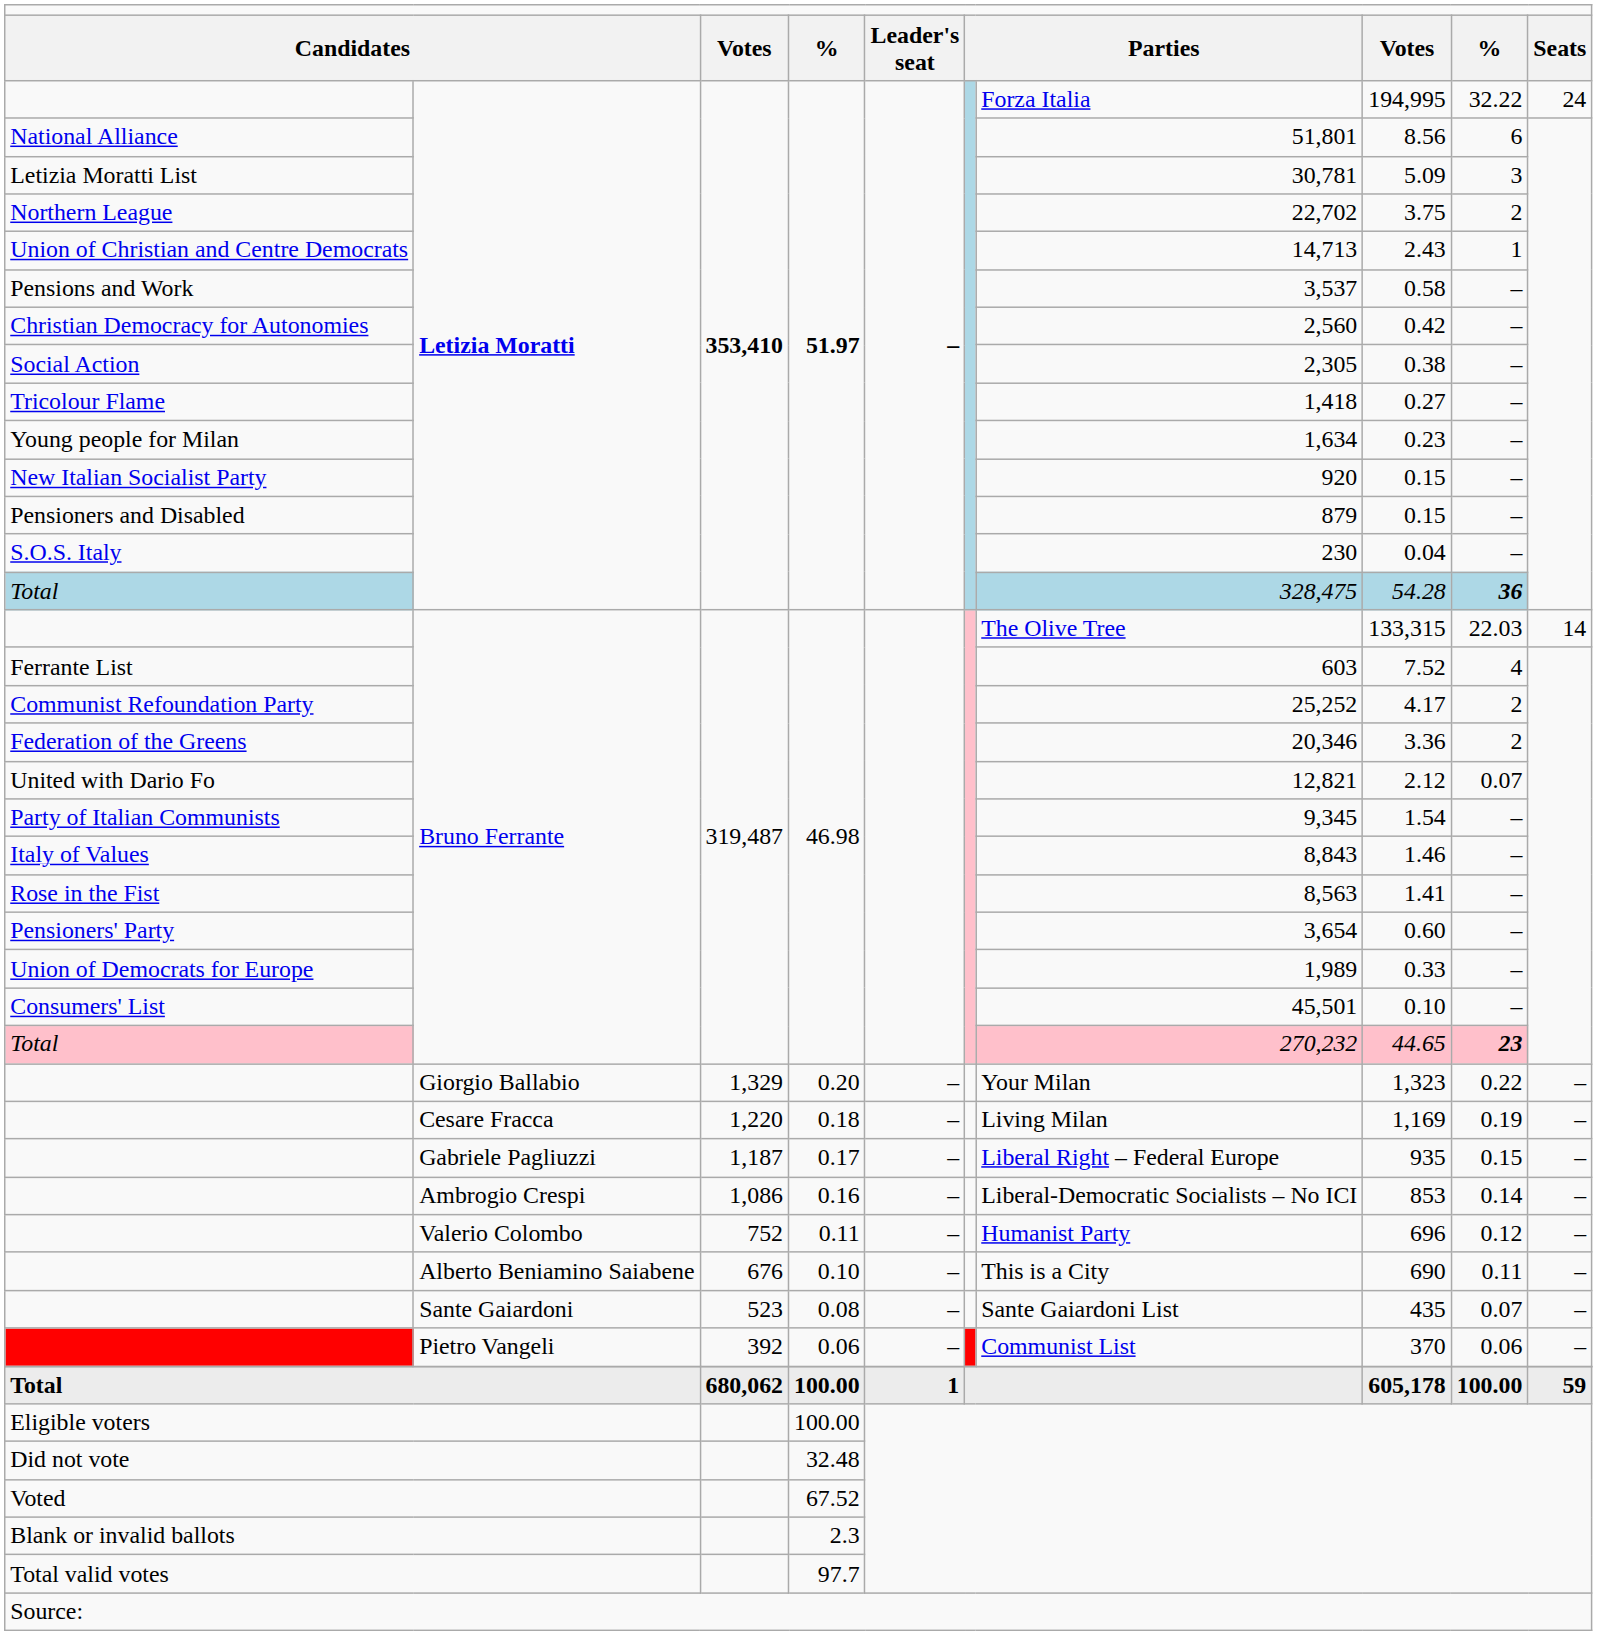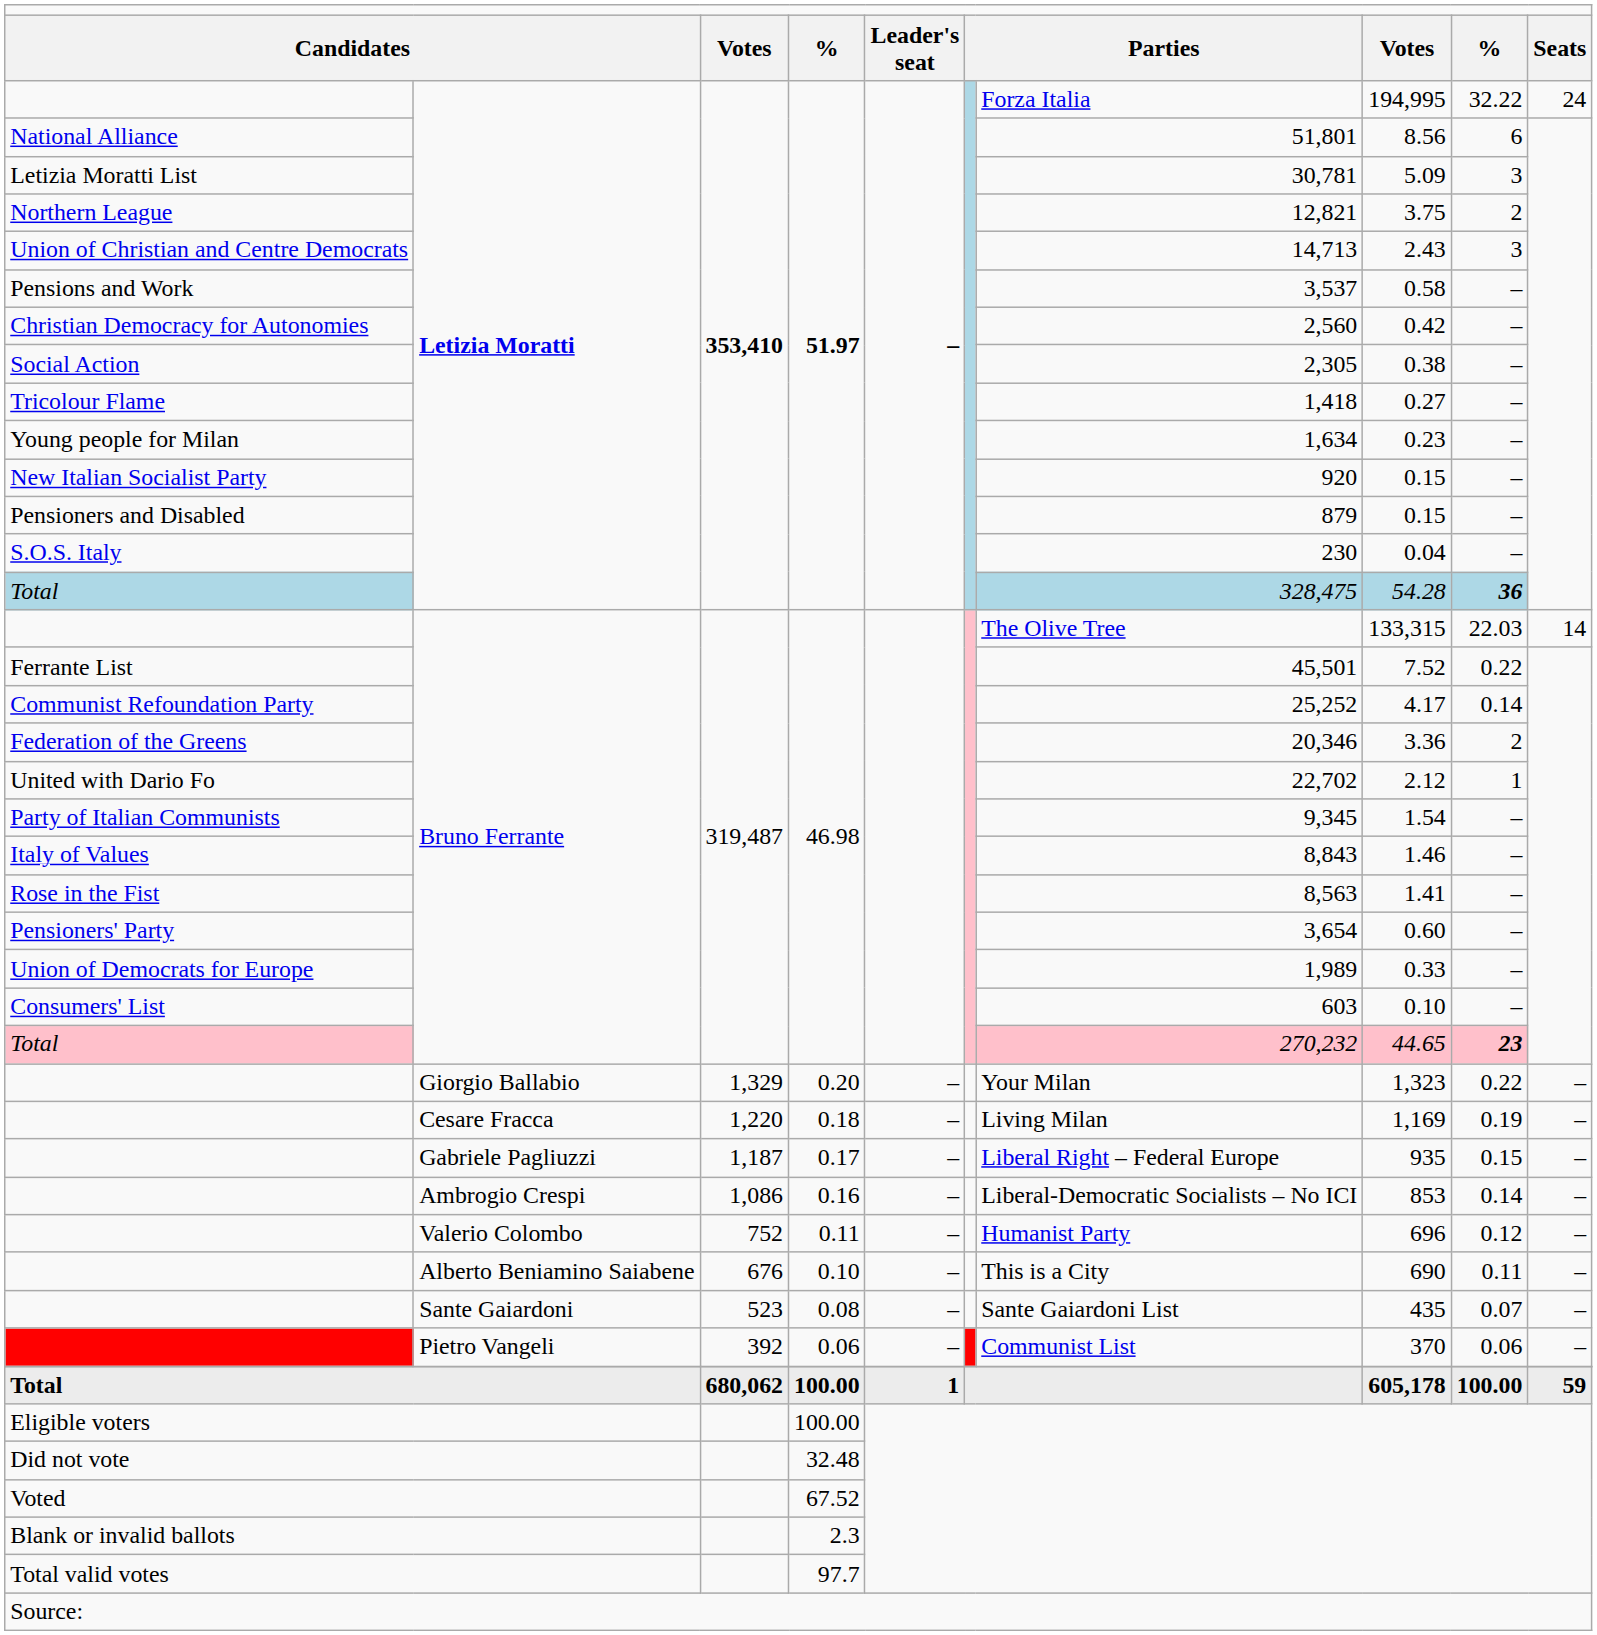(1325, 212) 22,702 -> (1325, 212) 12,821
(1516, 250) 1 -> (1516, 250) 3
(1339, 666) 603 -> (1325, 666) 45,501
(1516, 666) 4 -> (1501, 666) 0.22
(1516, 703) 2 -> (1501, 703) 0.14
(1325, 779) 12,821 -> (1325, 779) 22,702
(1501, 779) 0.07 -> (1516, 779) 1
(1325, 1006) 45,501 -> (1339, 1006) 603
